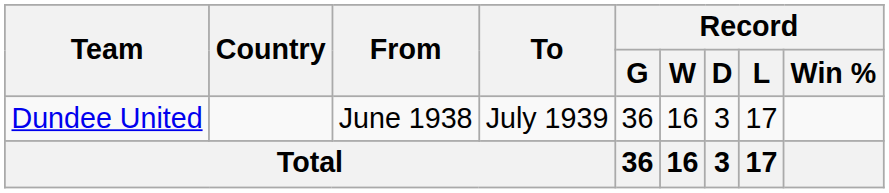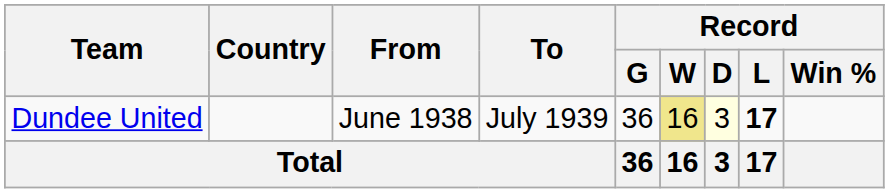(683, 118) no background -> (683, 118) khaki background
(722, 118) no background -> (722, 118) lightyellow background
(761, 118) normal -> (761, 118) bold
